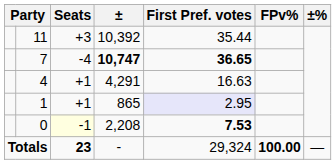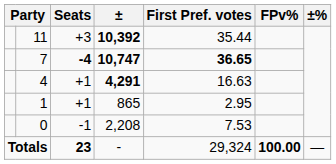(119, 37) normal -> (119, 37) bold
(85, 59) normal -> (85, 59) bold
(123, 81) normal -> (123, 81) bold
(238, 103) lavender background -> (238, 103) no background
(85, 125) lightyellow background -> (85, 125) no background
(238, 125) bold -> (238, 125) normal
